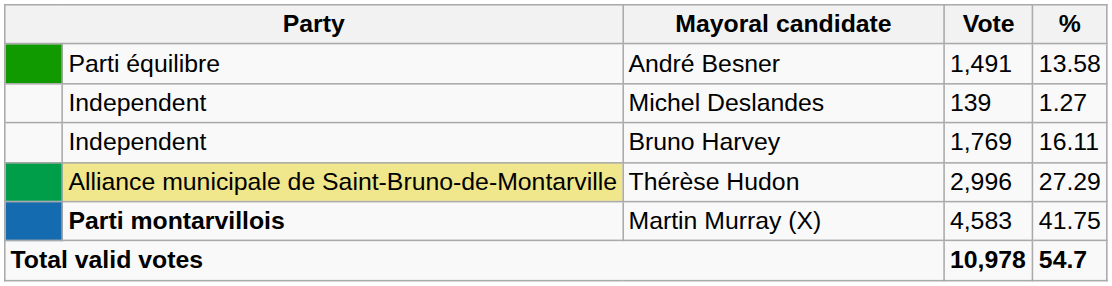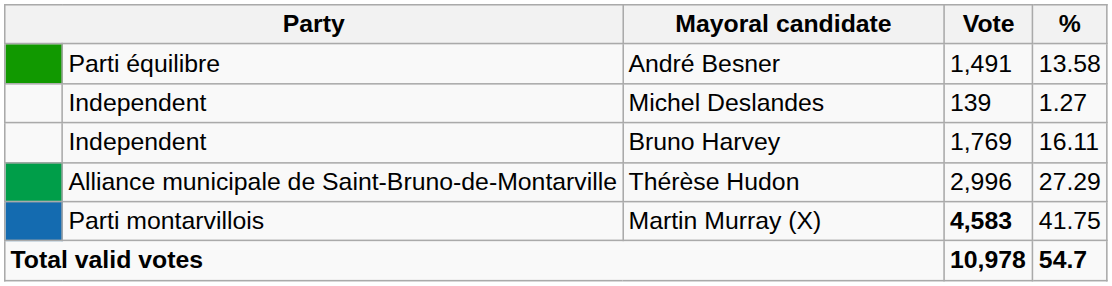(343, 181) khaki background -> (343, 181) no background
(177, 220) bold -> (166, 220) normal
(981, 220) normal -> (981, 220) bold
